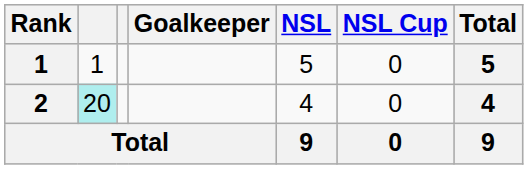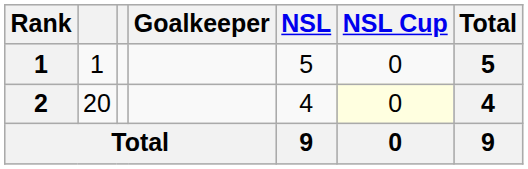(97, 103) paleturquoise background -> (97, 103) no background
(395, 103) no background -> (395, 103) lightyellow background
